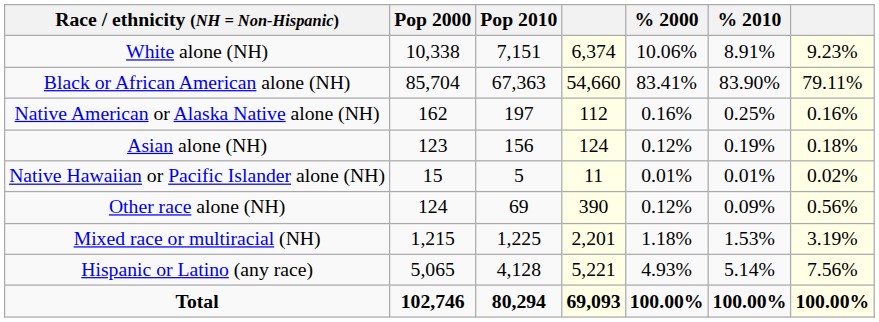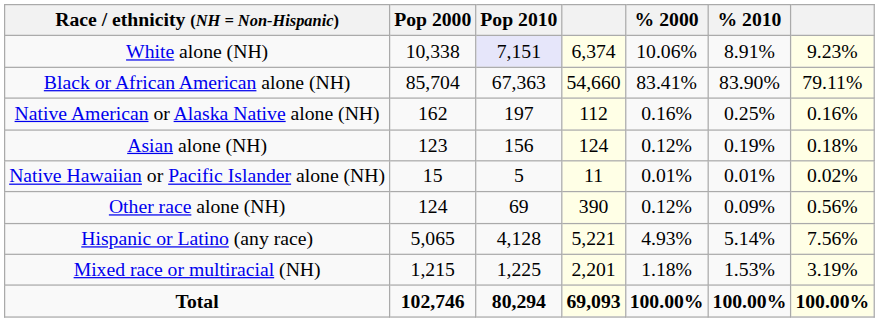(519, 51) no background -> (519, 51) lavender background
rows swapped: (197, 238) <-> (197, 269)
